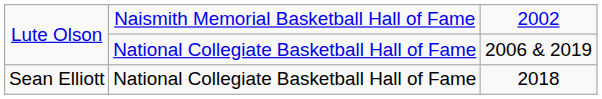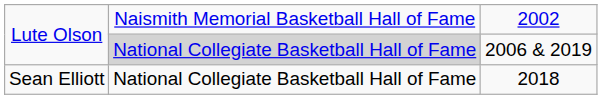(295, 49) no background -> (295, 49) lightgrey background
